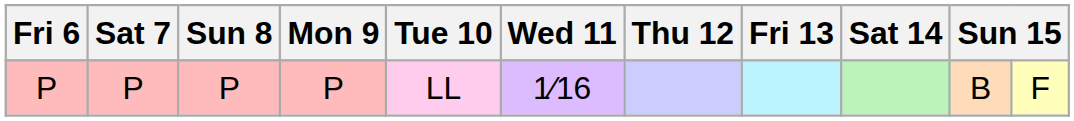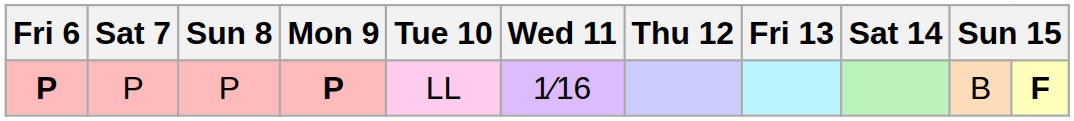(47, 87) normal -> (47, 87) bold
(333, 87) normal -> (333, 87) bold
(1040, 87) normal -> (1040, 87) bold
